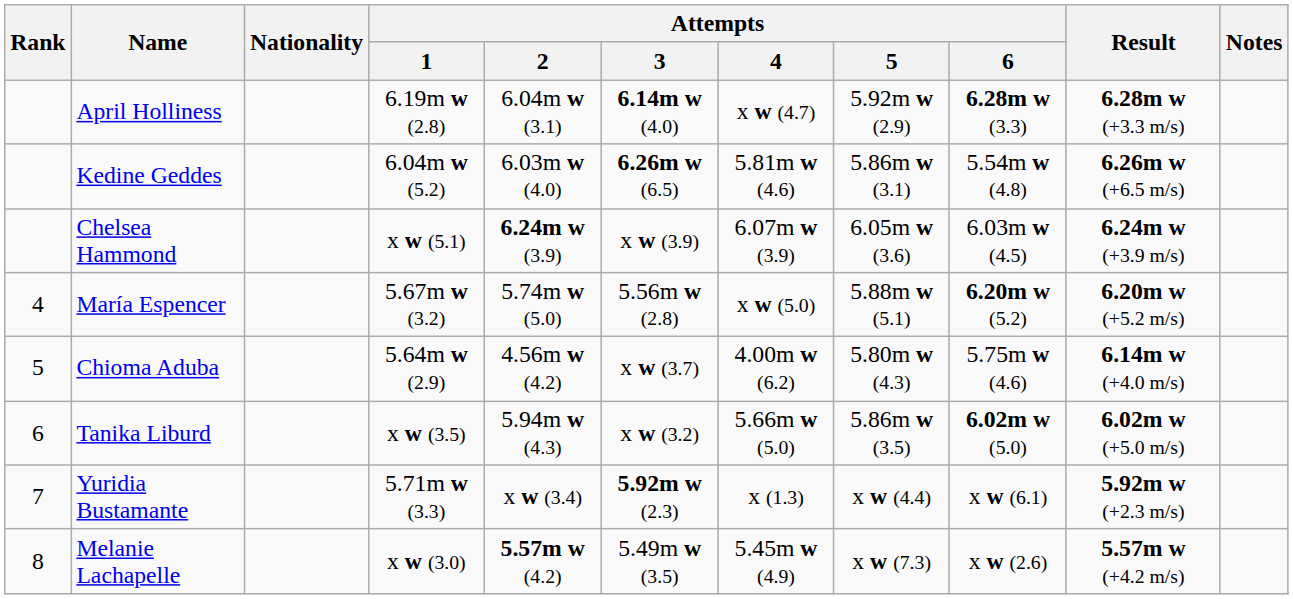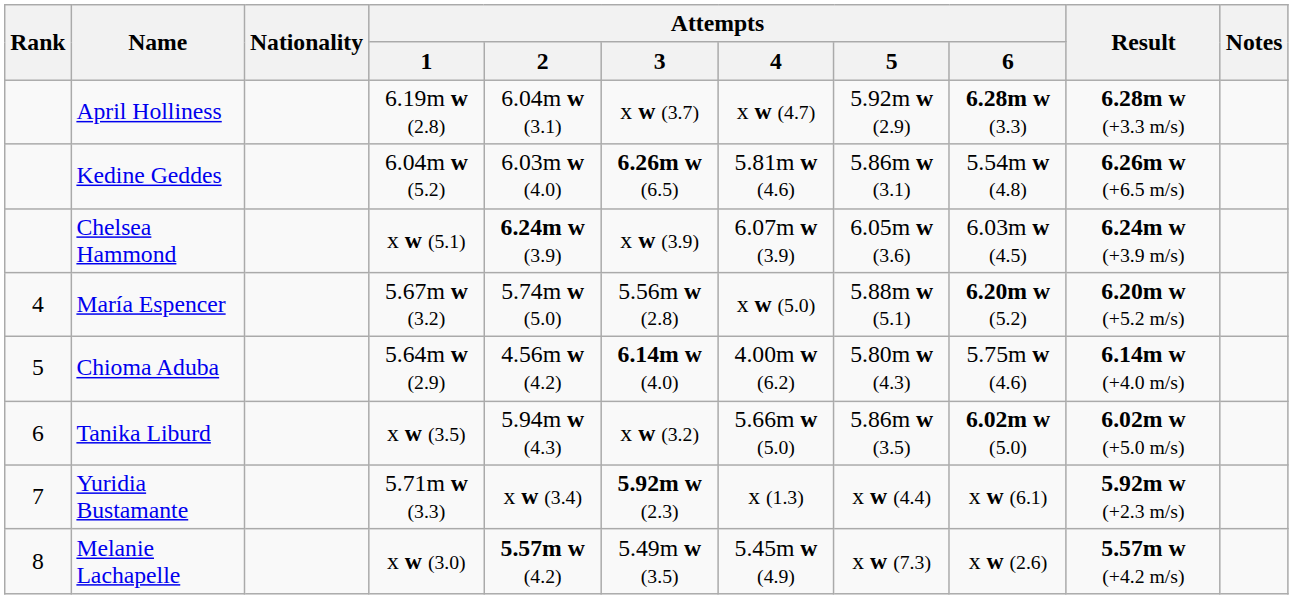(660, 111) 6.14m w (4.0) -> (660, 111) x w (3.7)
(660, 368) x w (3.7) -> (660, 368) 6.14m w (4.0)
